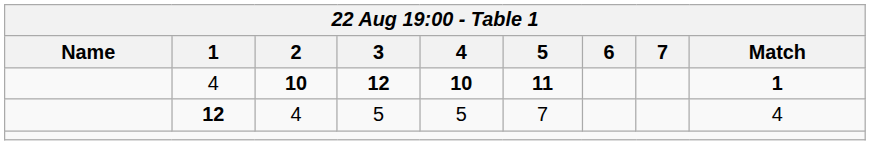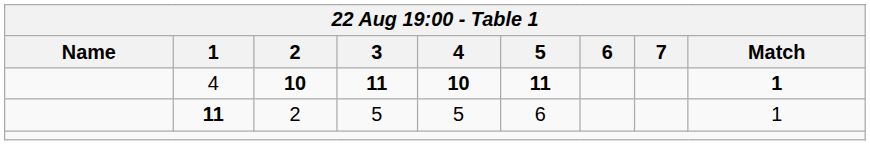(379, 83) 12 -> (377, 83) 11
(213, 114) 12 -> (213, 114) 11
(296, 114) 4 -> (295, 114) 2
(542, 114) 7 -> (540, 114) 6
(777, 114) 4 -> (777, 114) 1
